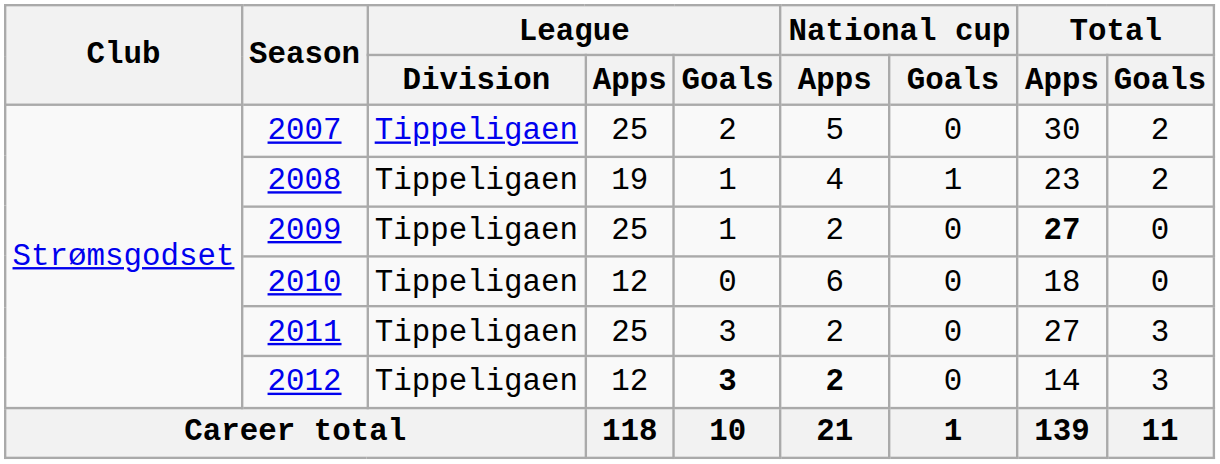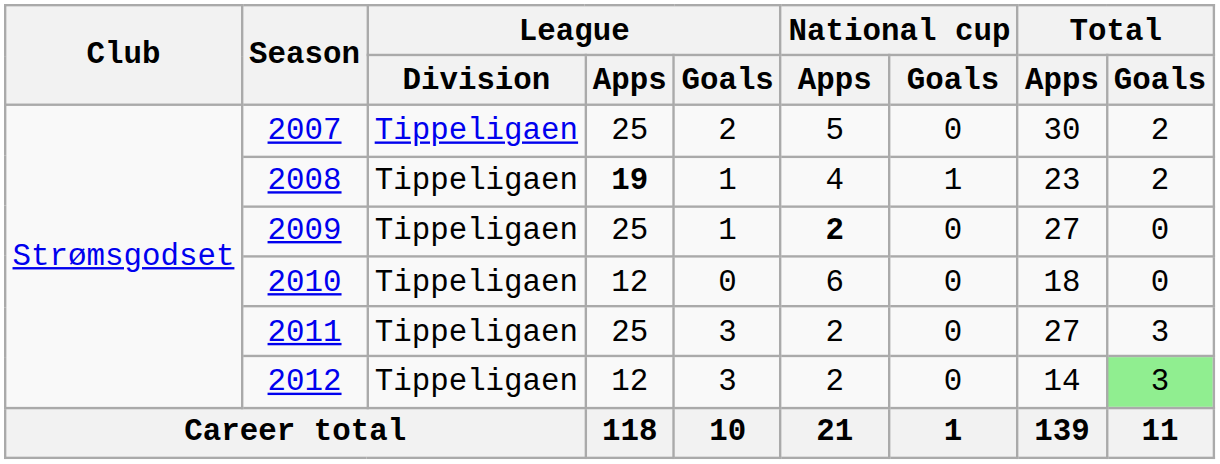(630, 181) normal -> (630, 181) bold
(835, 231) normal -> (835, 231) bold
(1062, 231) bold -> (1062, 231) normal
(728, 382) bold -> (728, 382) normal
(835, 382) bold -> (835, 382) normal
(1160, 382) no background -> (1160, 382) lightgreen background
